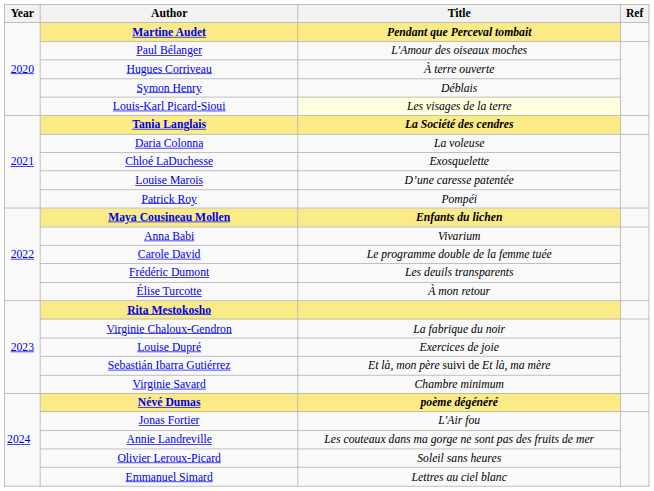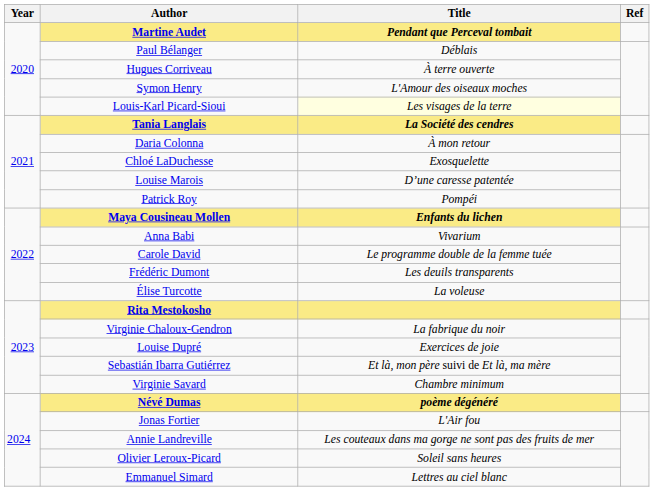(459, 50) L'Amour des oiseaux moches -> (459, 50) Déblais
(459, 87) Déblais -> (459, 87) L'Amour des oiseaux moches
(459, 143) La voleuse -> (459, 143) À mon retour
(459, 291) À mon retour -> (459, 291) La voleuse
